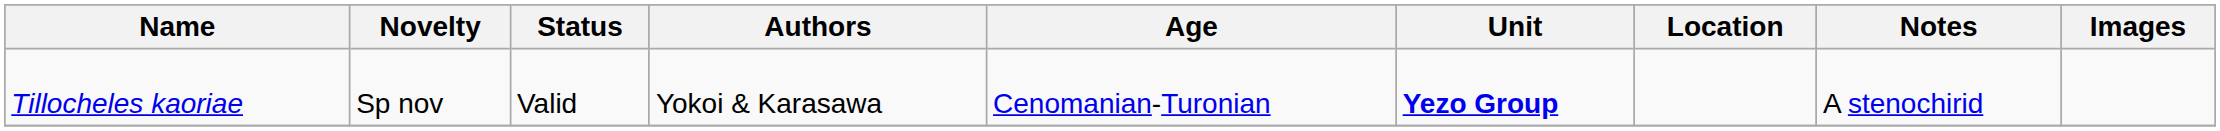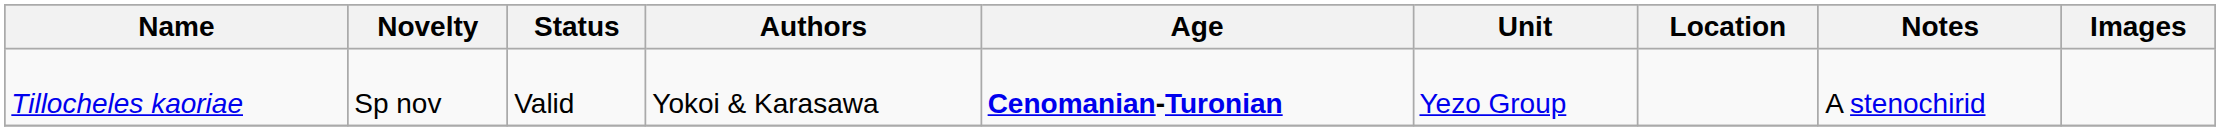(1132, 102) normal -> (1135, 102) bold
(1480, 102) bold -> (1493, 102) normal
